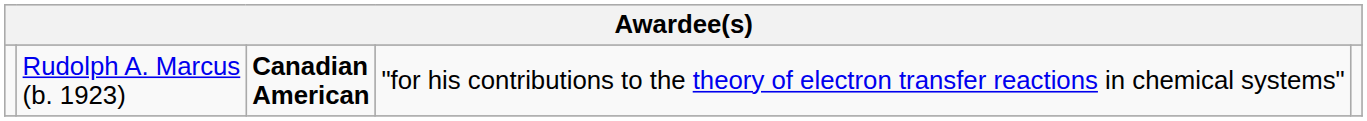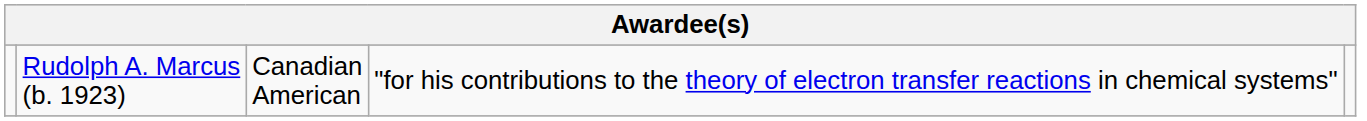(311, 80) bold -> (307, 80) normal
